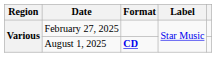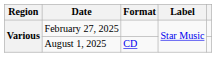(131, 44) bold -> (130, 44) normal
